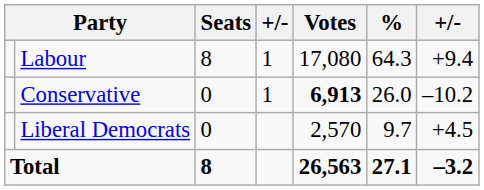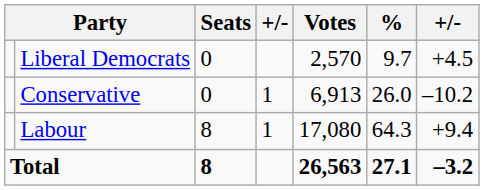rows swapped: (53, 58) <-> (105, 130)
(336, 94) bold -> (336, 94) normal
